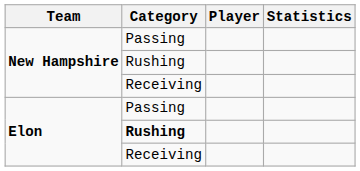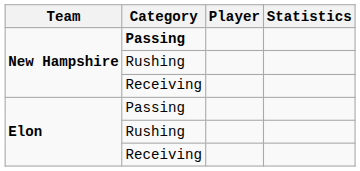(155, 39) normal -> (155, 39) bold
(155, 132) bold -> (155, 132) normal
